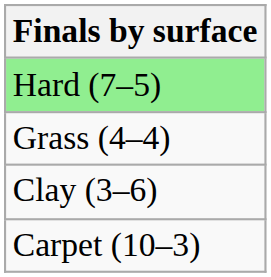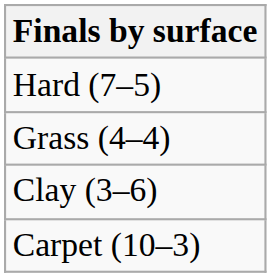(87, 84) lightgreen background -> (87, 84) no background
